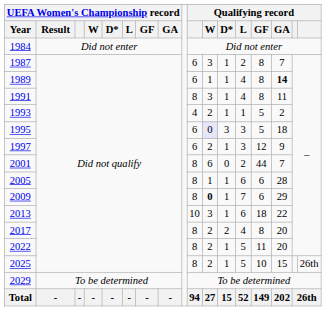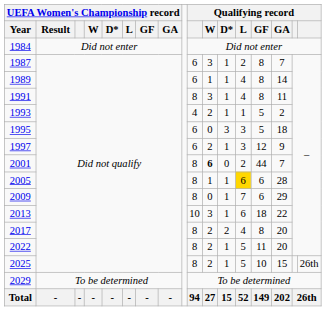(282, 79) bold -> (282, 79) normal
(210, 130) lavender background -> (210, 130) no background
(210, 163) normal -> (210, 163) bold
(243, 180) no background -> (243, 180) gold background
(210, 197) bold -> (210, 197) normal
